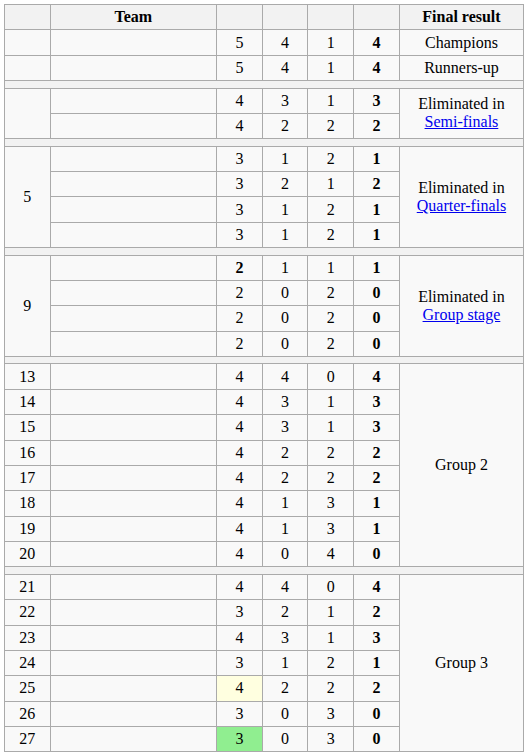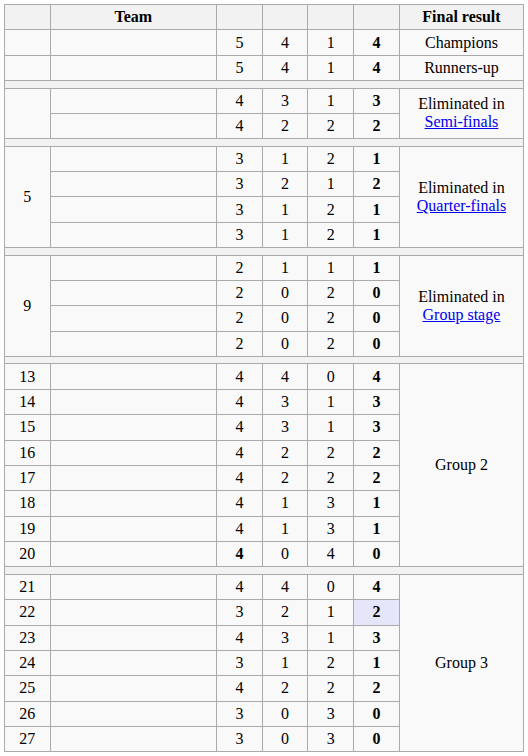(239, 267) bold -> (239, 267) normal
(239, 554) normal -> (239, 554) bold
(377, 612) no background -> (377, 612) lavender background
(239, 688) lightyellow background -> (239, 688) no background
(239, 739) lightgreen background -> (239, 739) no background
